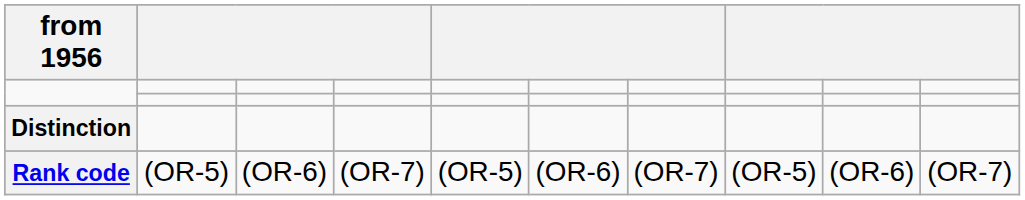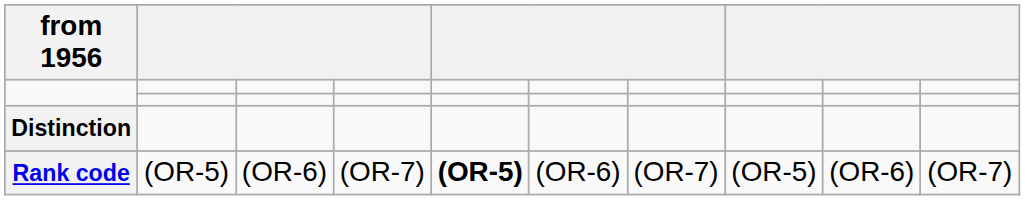(480, 171) normal -> (480, 171) bold
